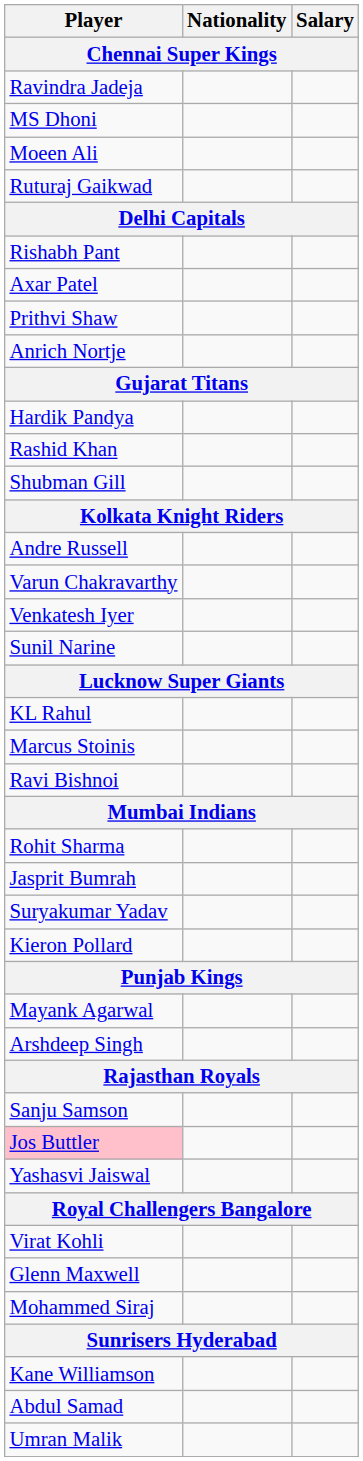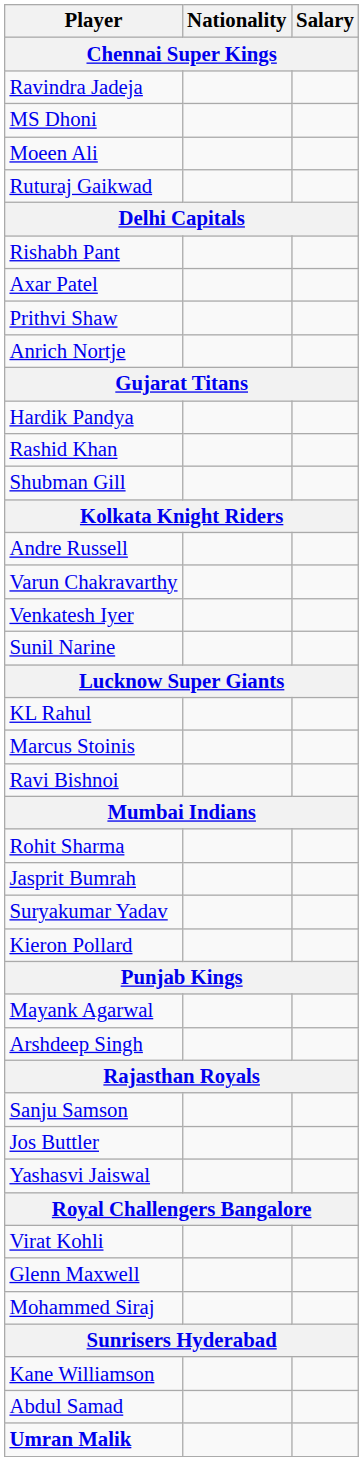(54, 1142) pink background -> (54, 1142) no background
(66, 1439) normal -> (70, 1439) bold
